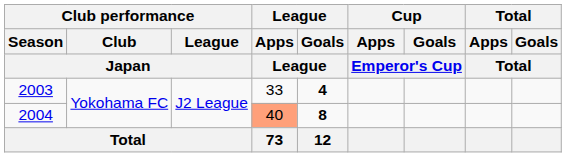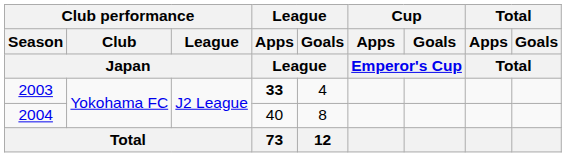(274, 90) normal -> (274, 90) bold
(323, 90) bold -> (323, 90) normal
(274, 115) lightsalmon background -> (274, 115) no background
(323, 115) bold -> (323, 115) normal
